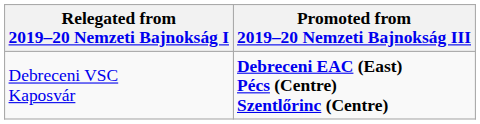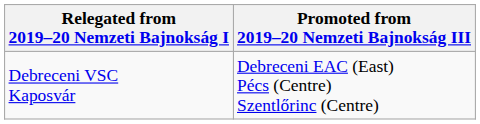(320, 85) bold -> (315, 85) normal
